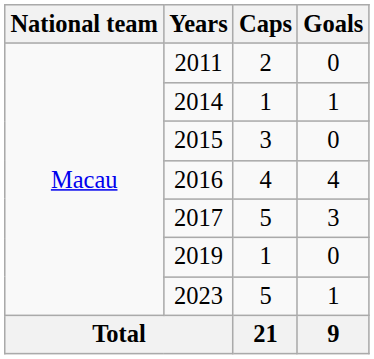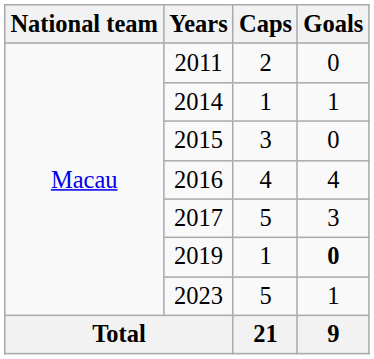(333, 256) normal -> (333, 256) bold
